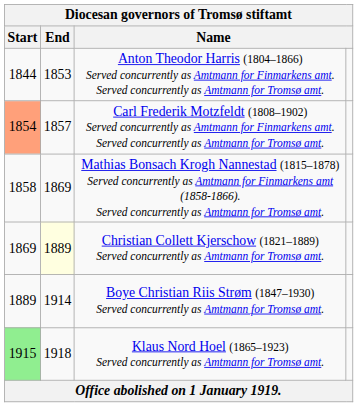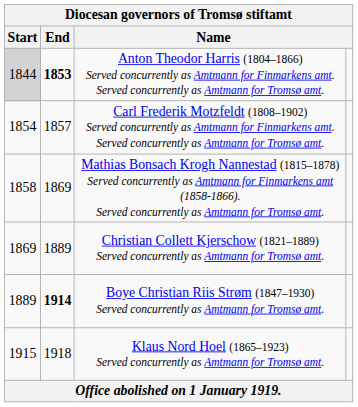(23, 74) no background -> (23, 74) lightgrey background
(58, 74) normal -> (58, 74) bold
(23, 127) lightsalmon background -> (23, 127) no background
(58, 248) lightyellow background -> (58, 248) no background
(58, 301) normal -> (58, 301) bold
(23, 353) lightgreen background -> (23, 353) no background
